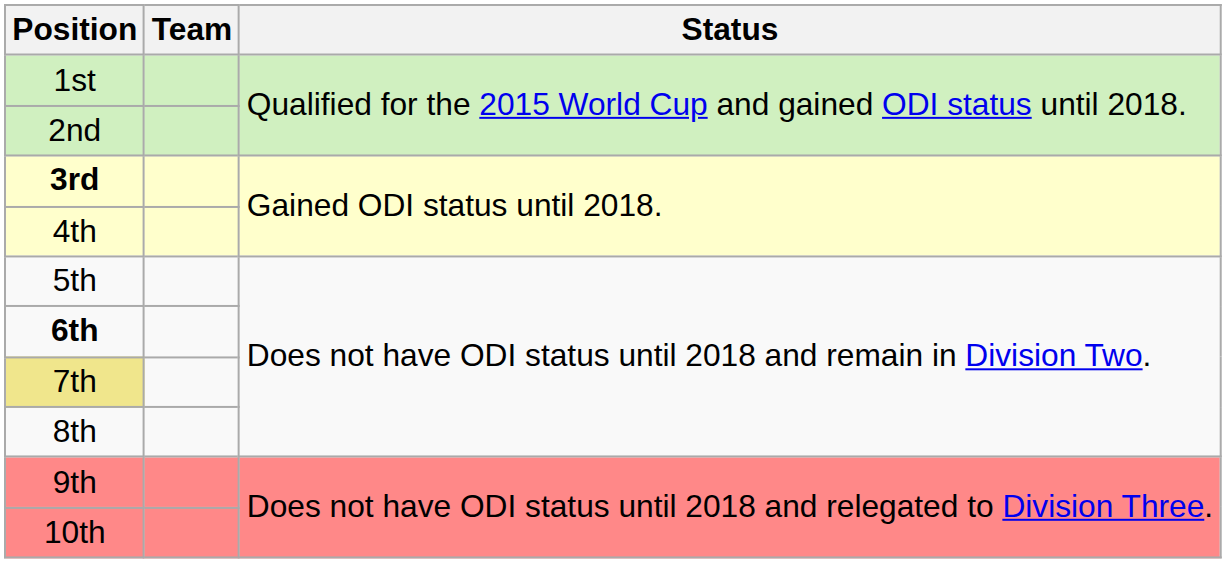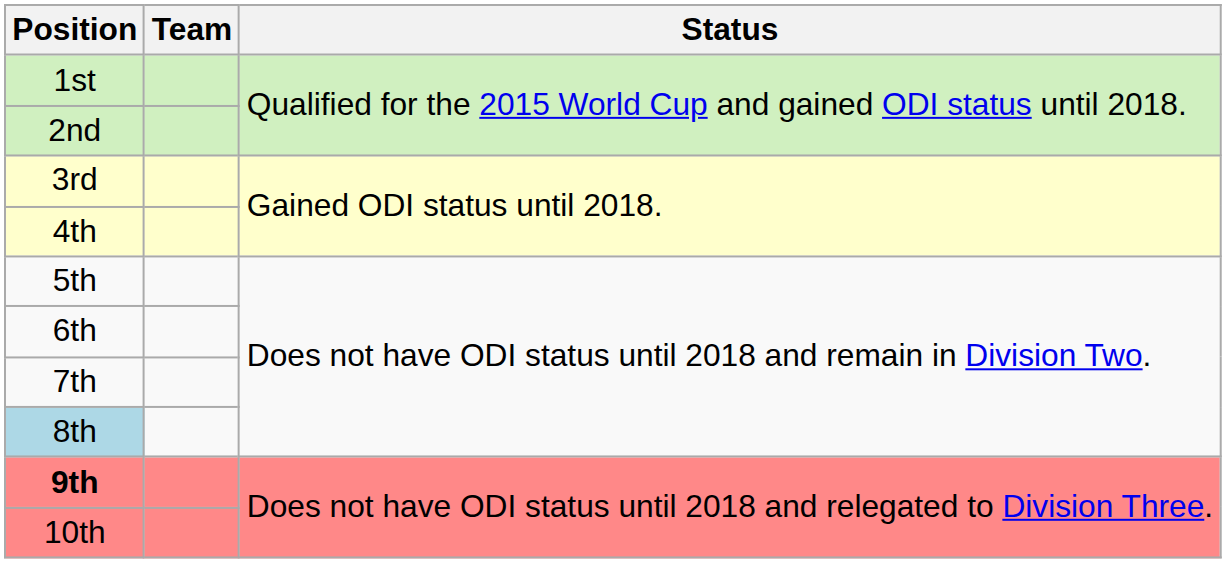(75, 180) bold -> (75, 180) normal
(75, 331) bold -> (75, 331) normal
(75, 381) khaki background -> (75, 381) no background
(75, 431) no background -> (75, 431) lightblue background
(75, 481) normal -> (75, 481) bold
